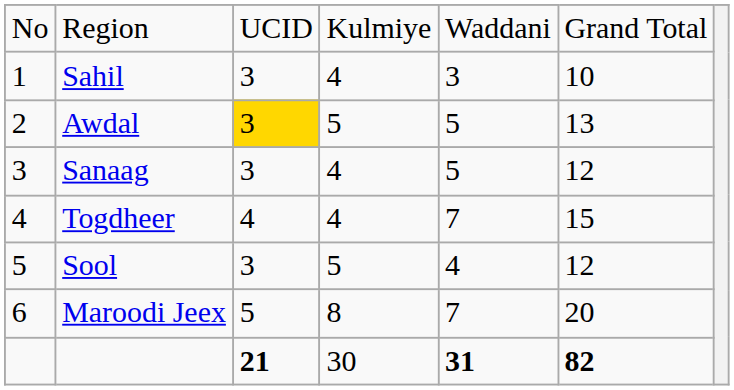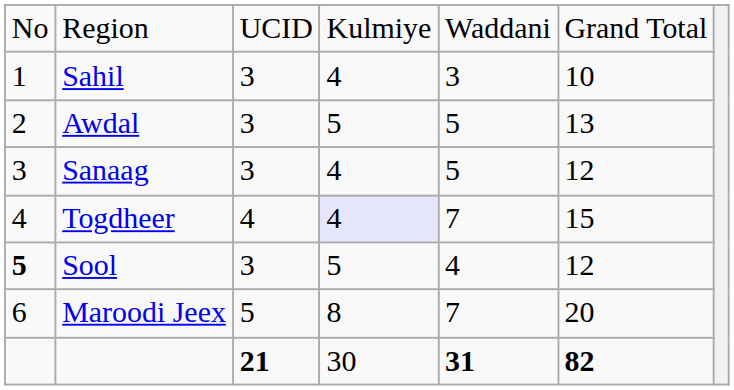(247, 123) gold background -> (247, 123) no background
(334, 218) no background -> (334, 218) lavender background
(19, 265) normal -> (19, 265) bold
